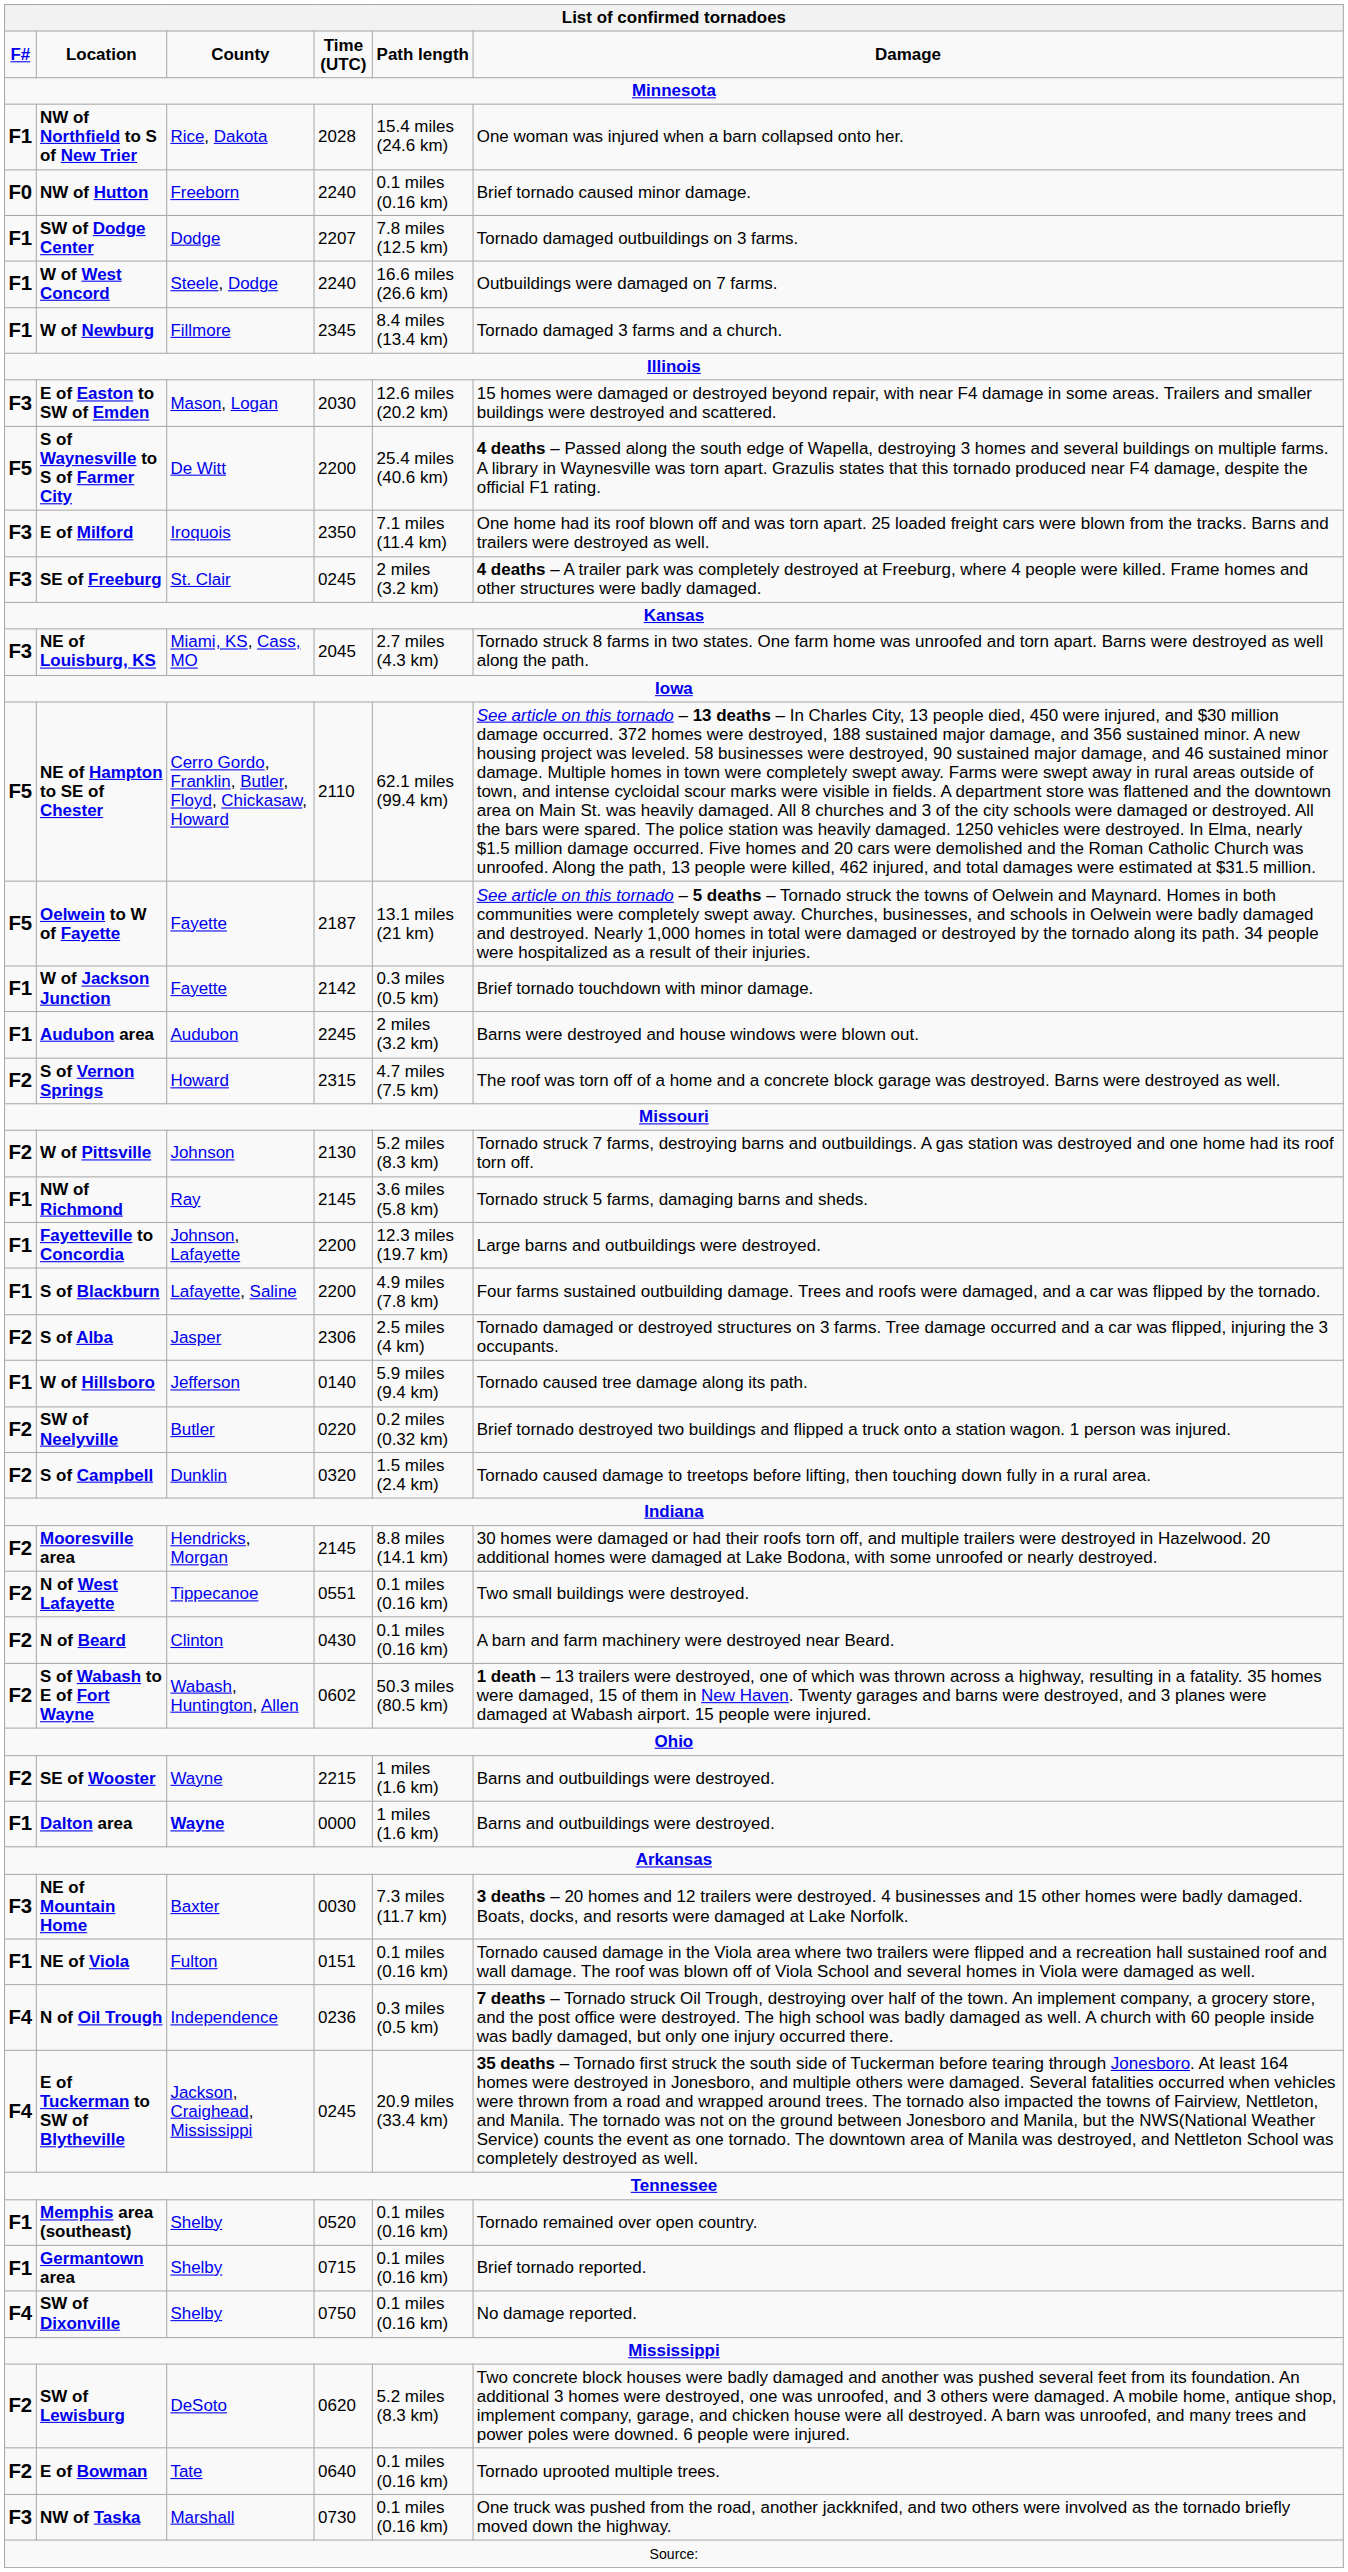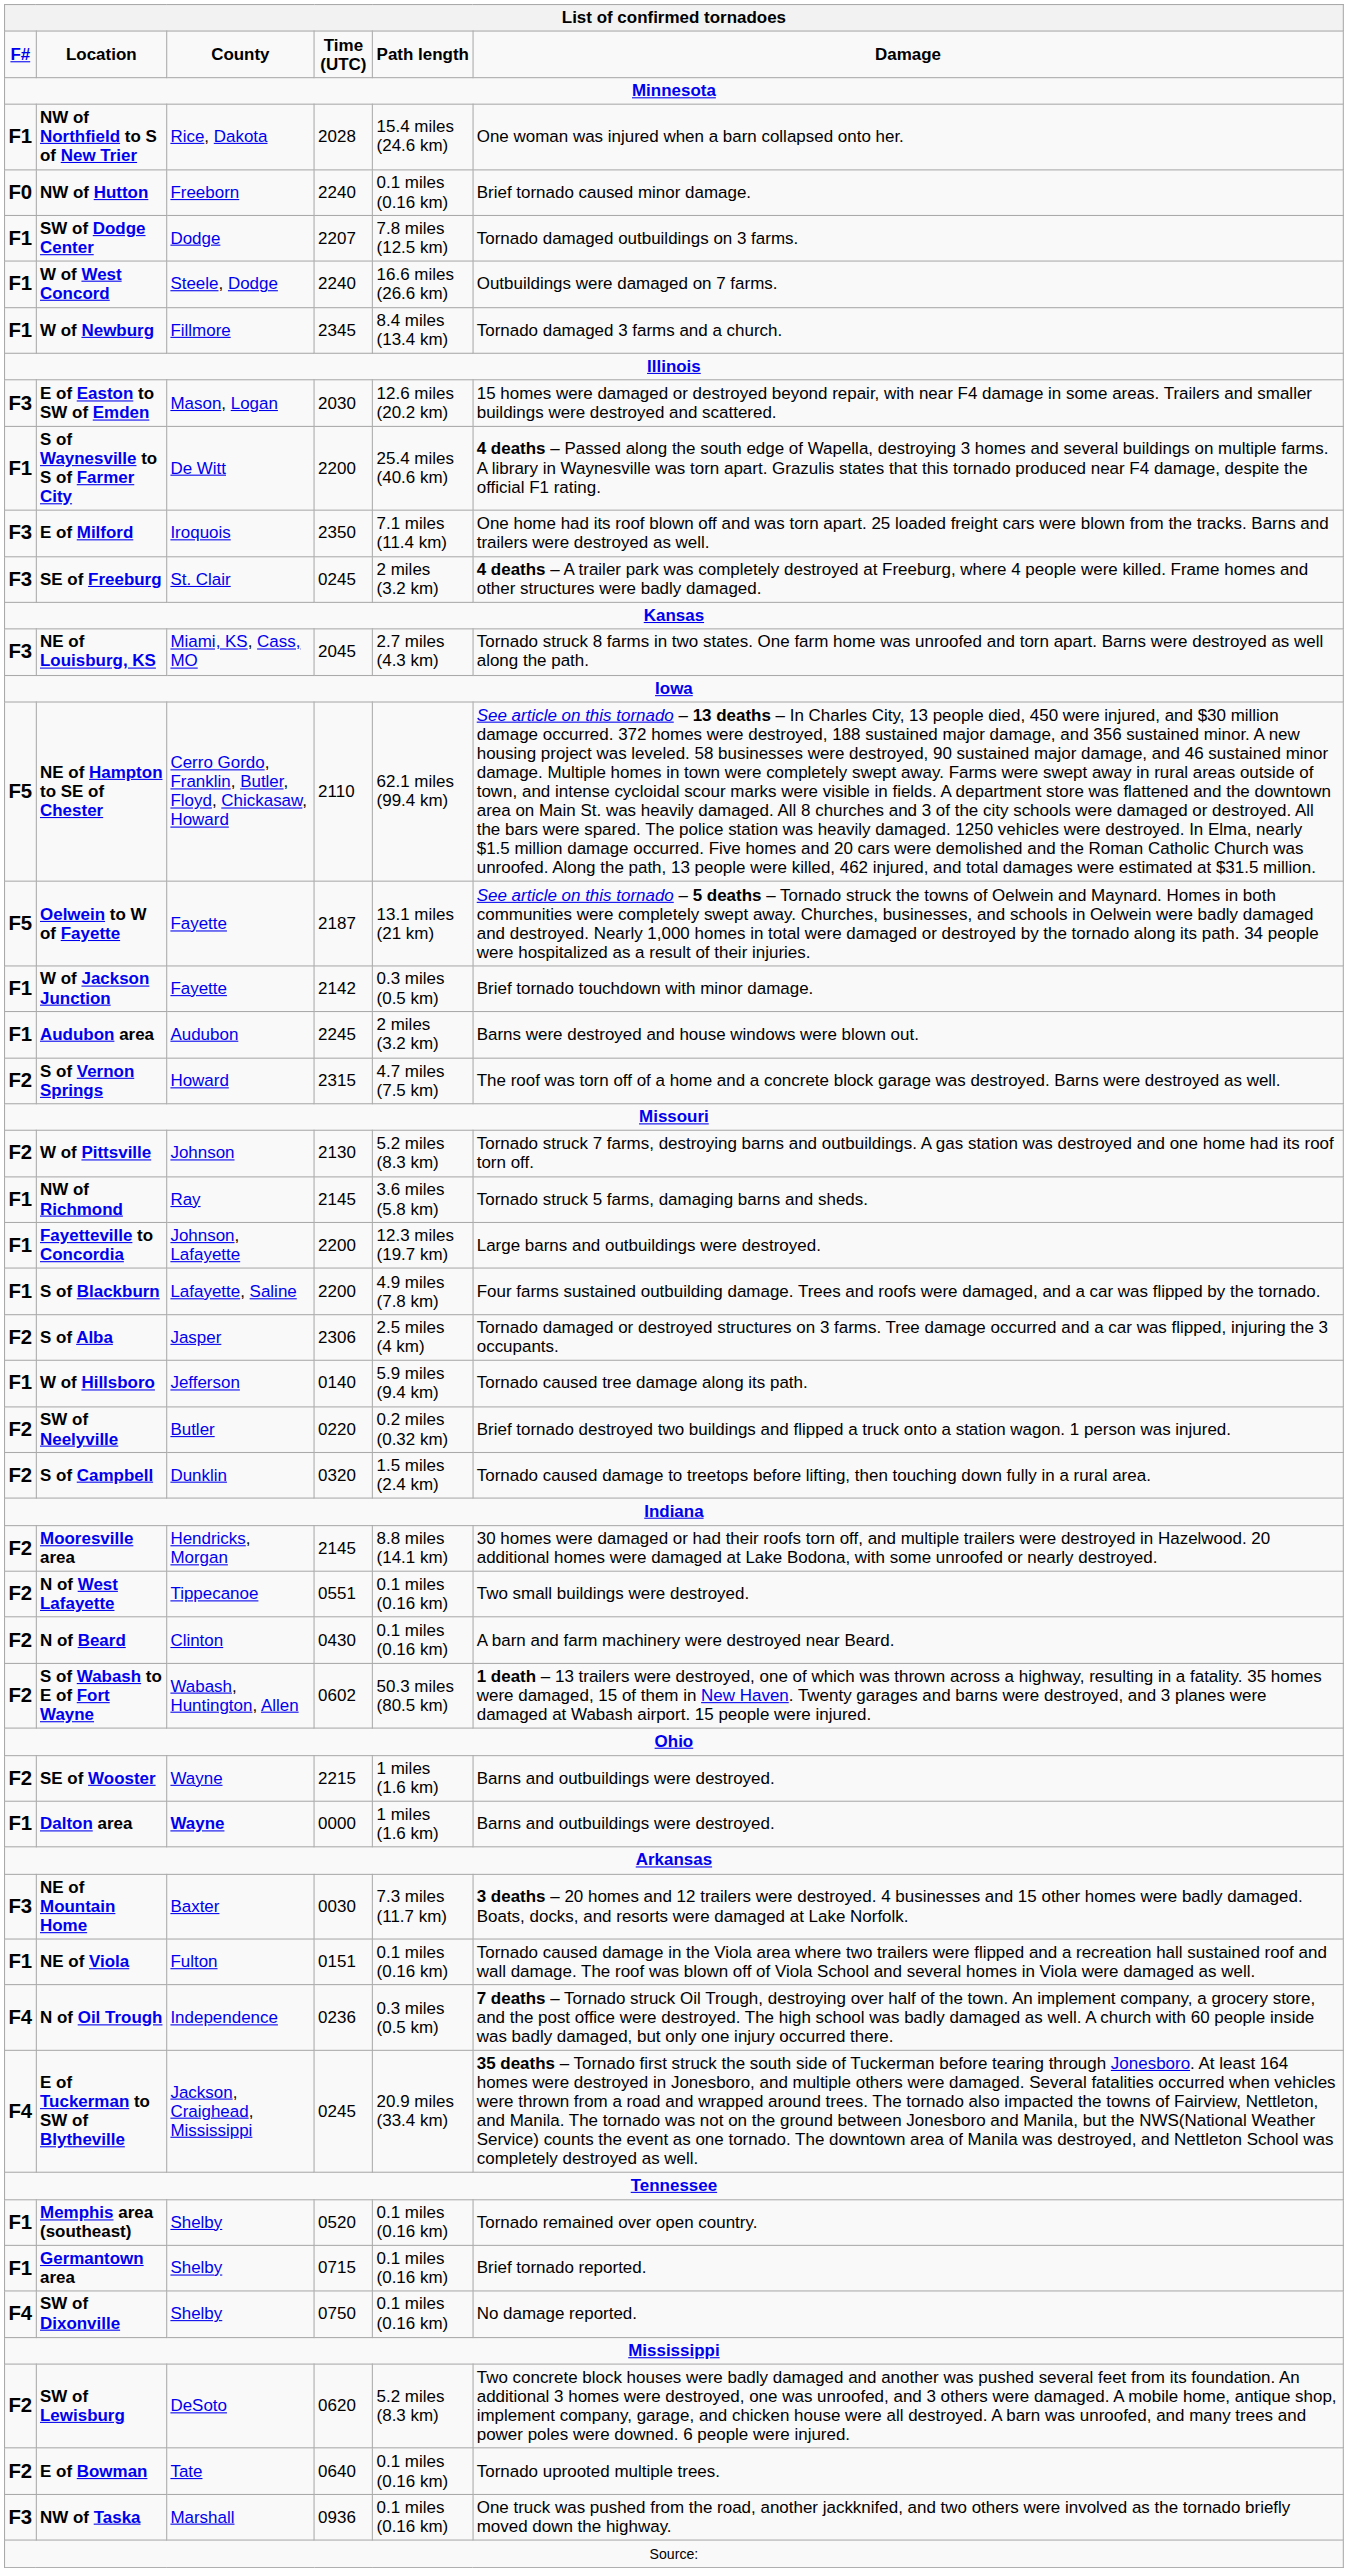(20, 468) F5 -> (20, 468) F1
(337, 2517) 0730 -> (337, 2517) 0936
